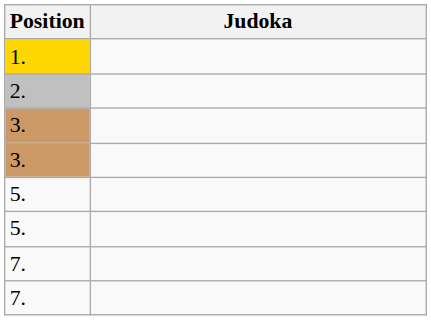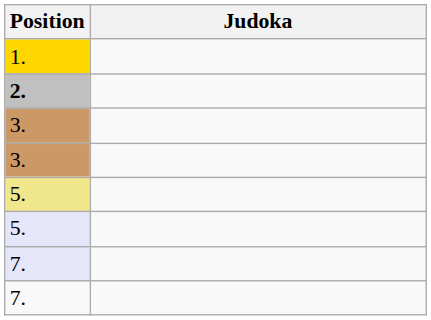(18, 90) normal -> (18, 90) bold
(18, 194) no background -> (18, 194) khaki background
(18, 228) no background -> (18, 228) lavender background
(18, 263) no background -> (18, 263) lavender background
